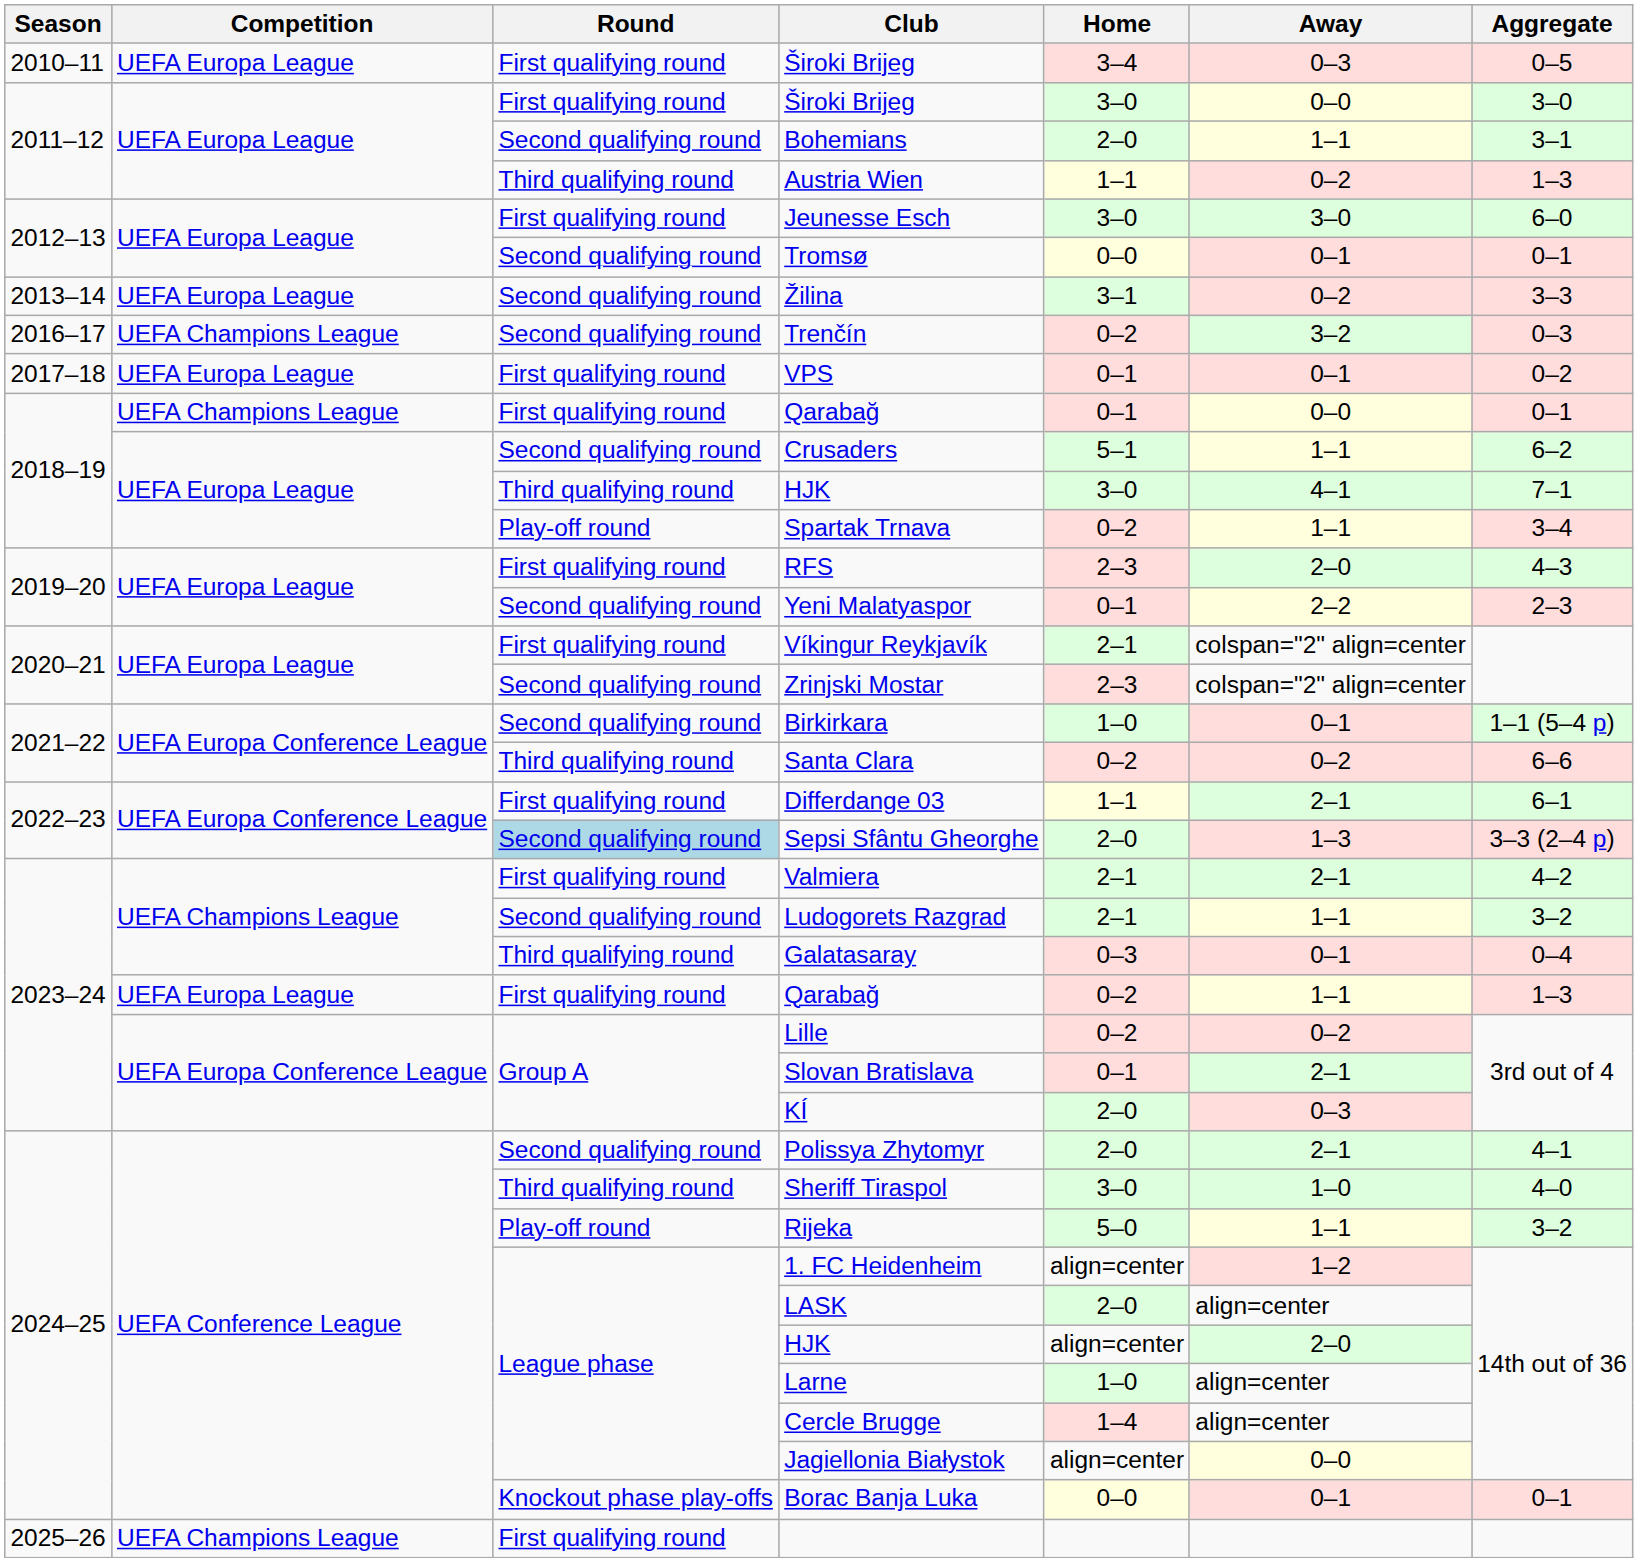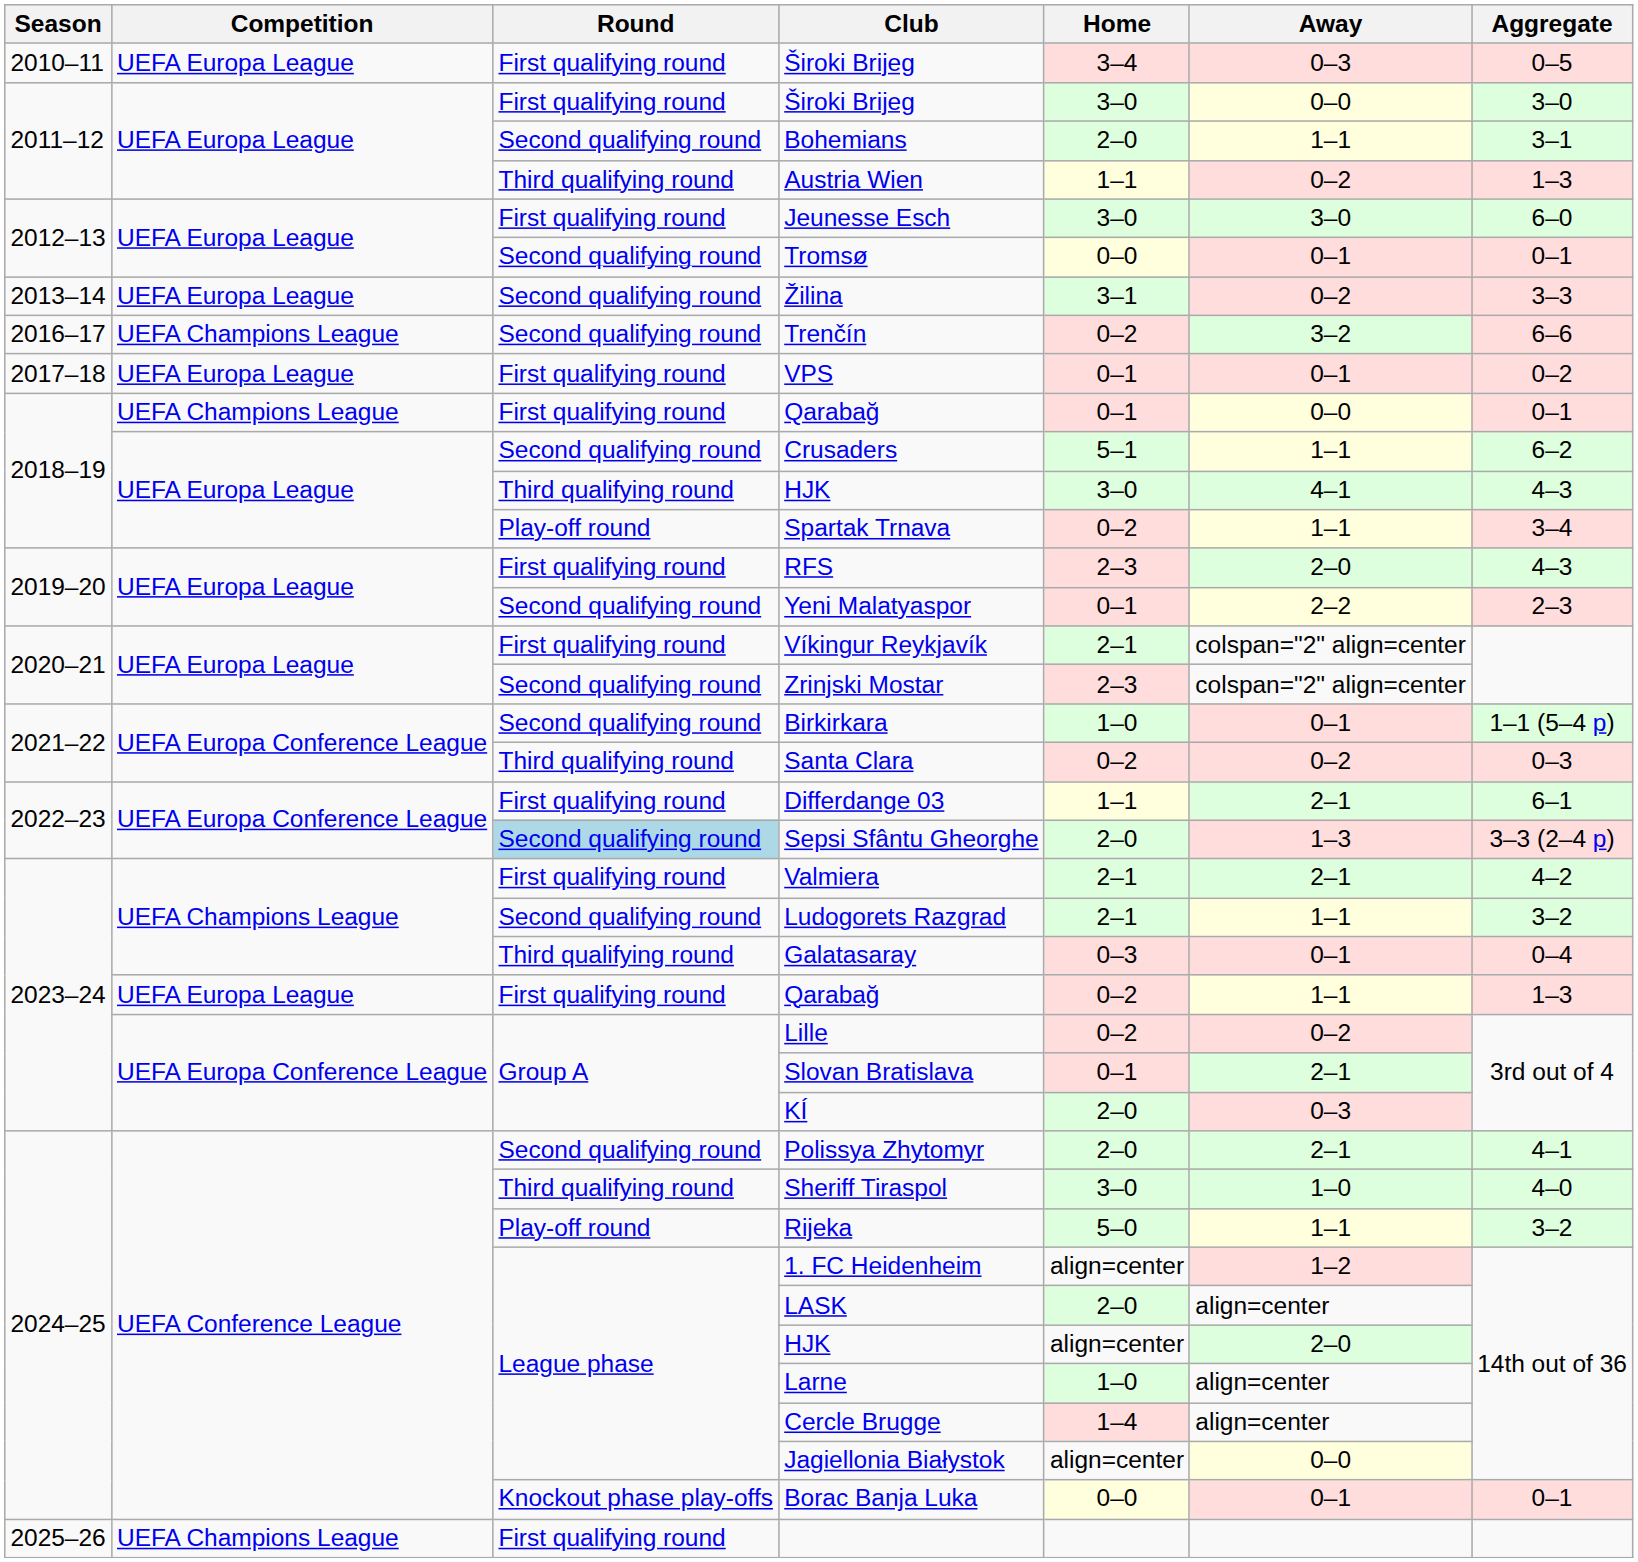(1552, 334) 0–3 -> (1552, 334) 6–6
(1552, 489) 7–1 -> (1552, 489) 4–3
(1552, 761) 6–6 -> (1552, 761) 0–3
